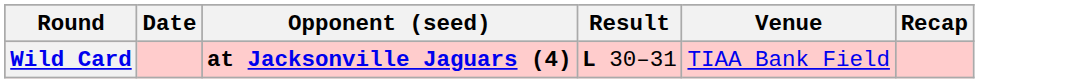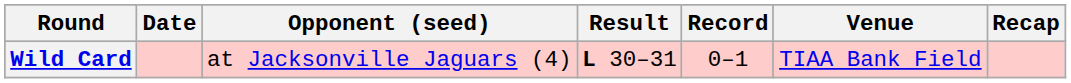+ column: (728, 23)
(389, 60) bold -> (389, 60) normal
